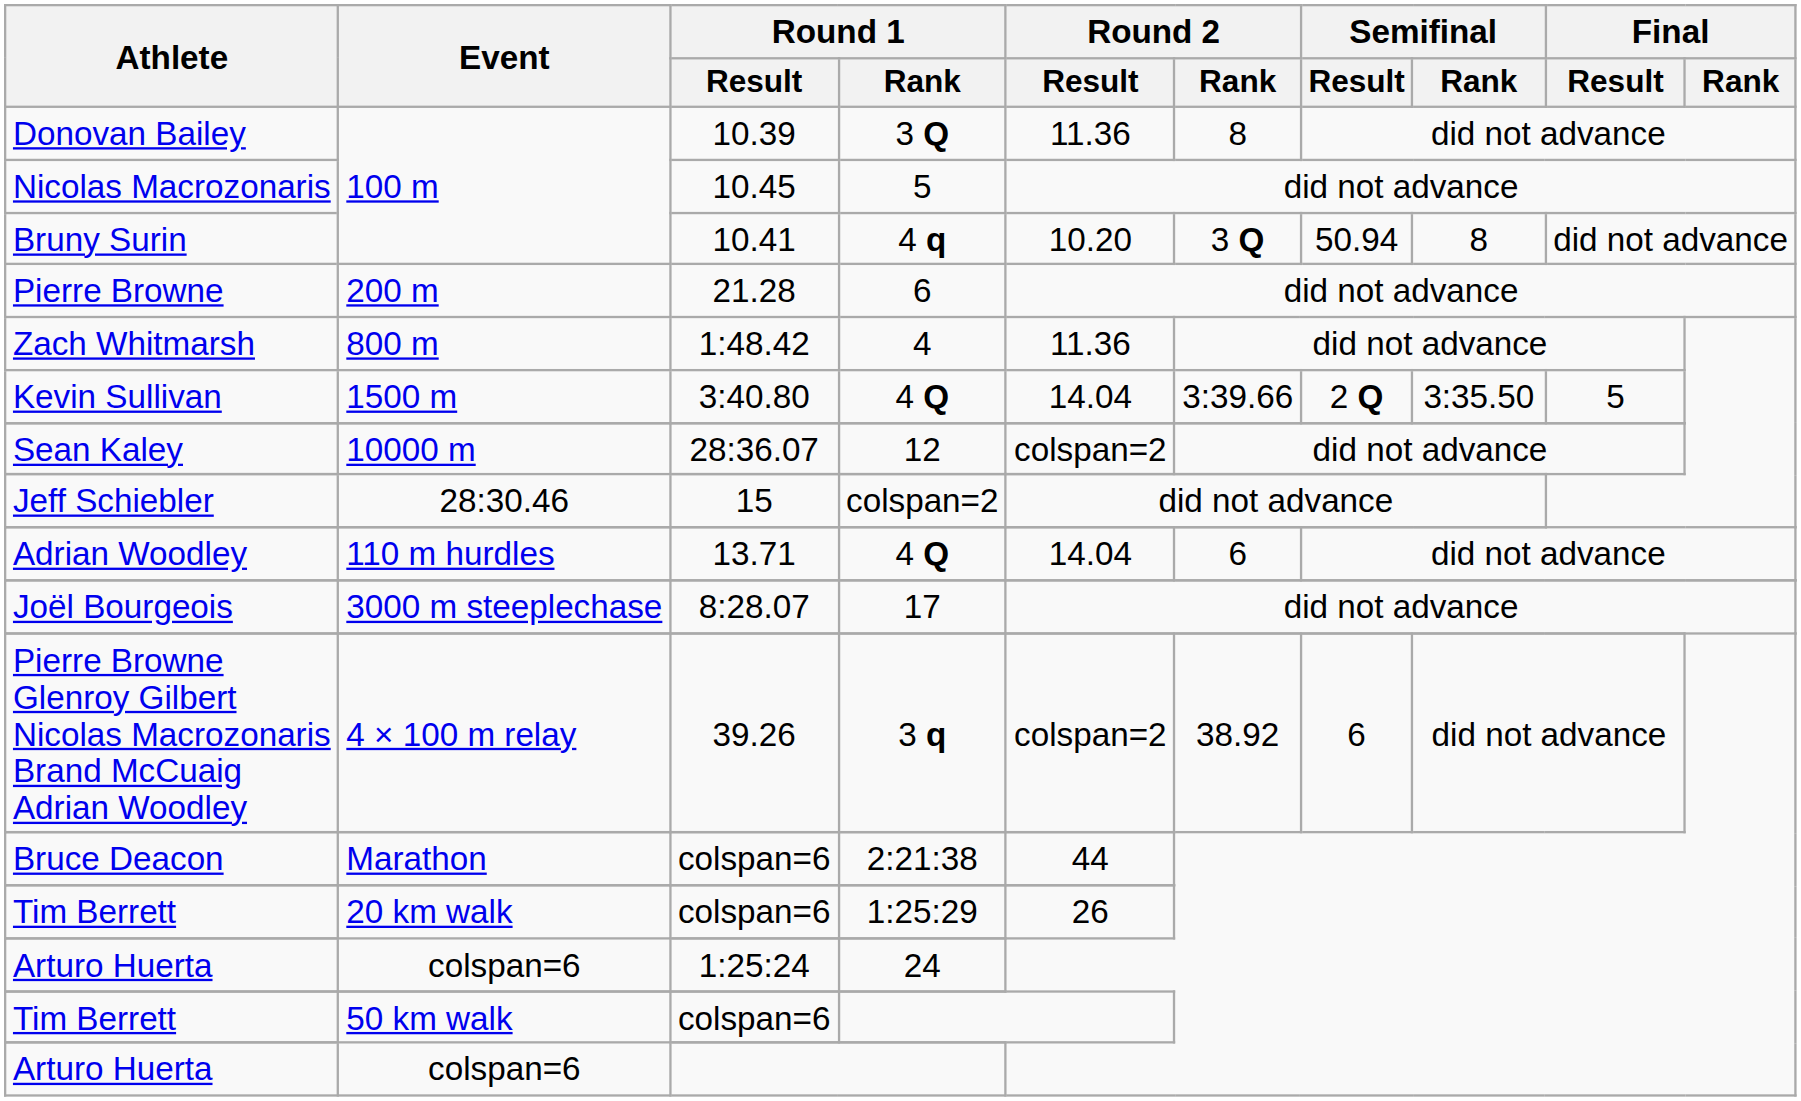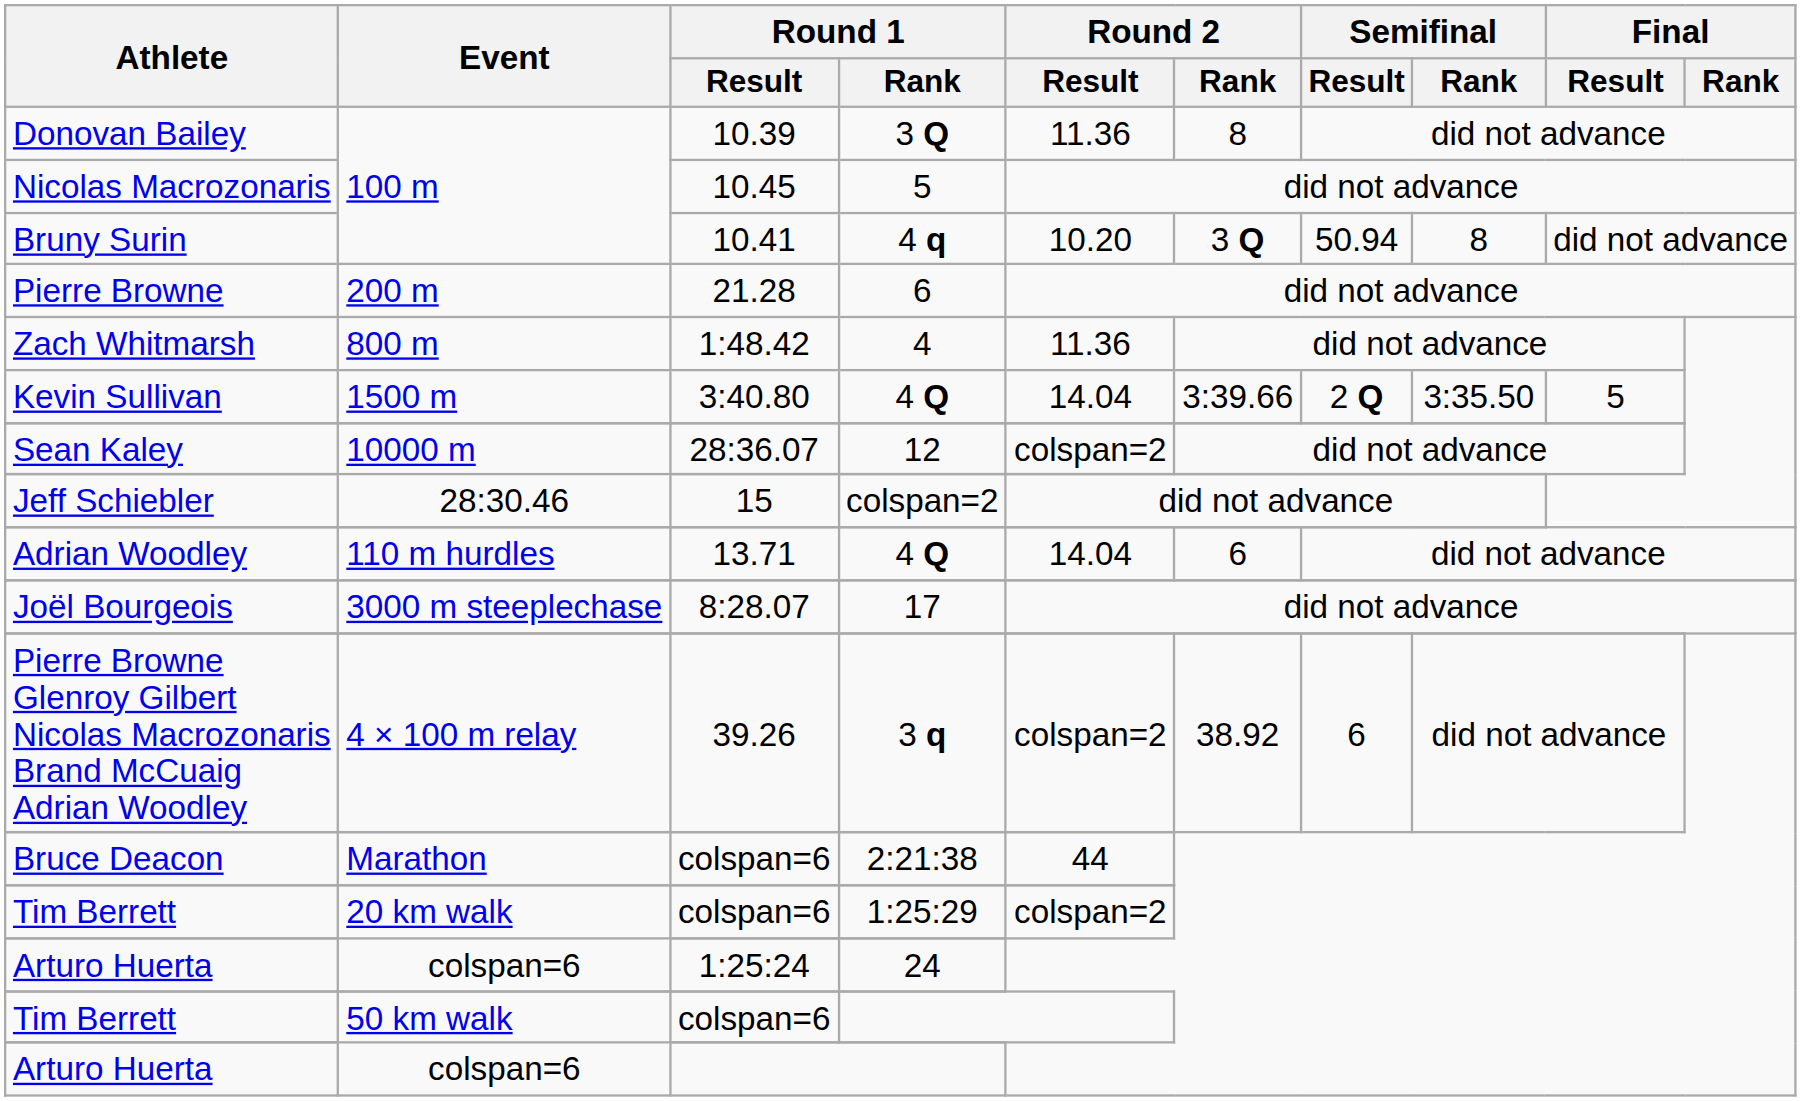(1090, 912) 26 -> (1090, 912) colspan=2
